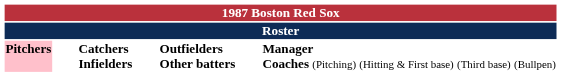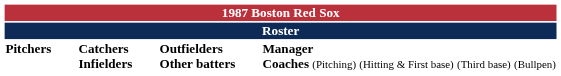(28, 49) pink background -> (28, 49) no background
